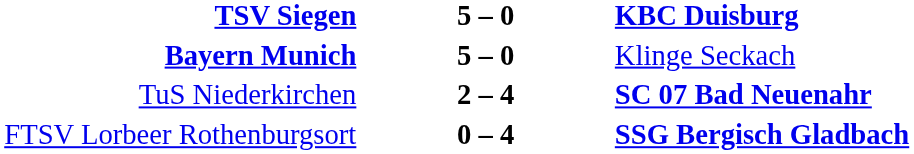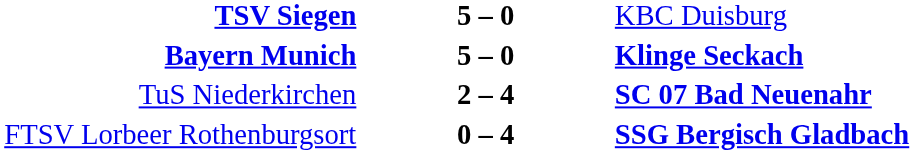(707, 15) bold -> (701, 15) normal
(705, 55) normal -> (709, 55) bold
